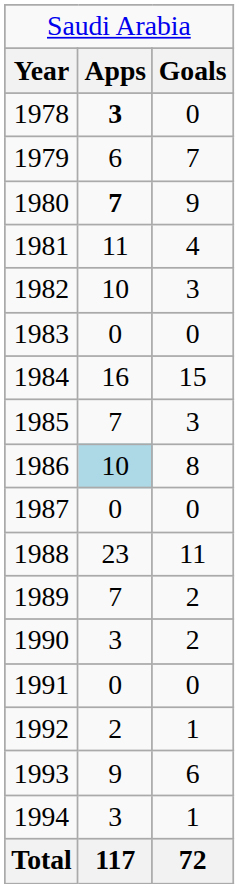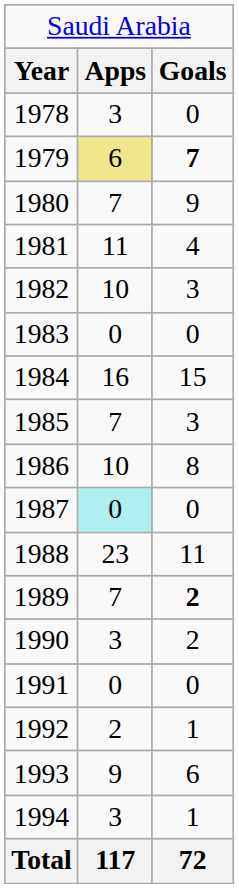(115, 114) bold -> (115, 114) normal
(115, 158) no background -> (115, 158) khaki background
(193, 158) normal -> (193, 158) bold
(115, 202) bold -> (115, 202) normal
(115, 465) lightblue background -> (115, 465) no background
(115, 509) no background -> (115, 509) paleturquoise background
(193, 597) normal -> (193, 597) bold
